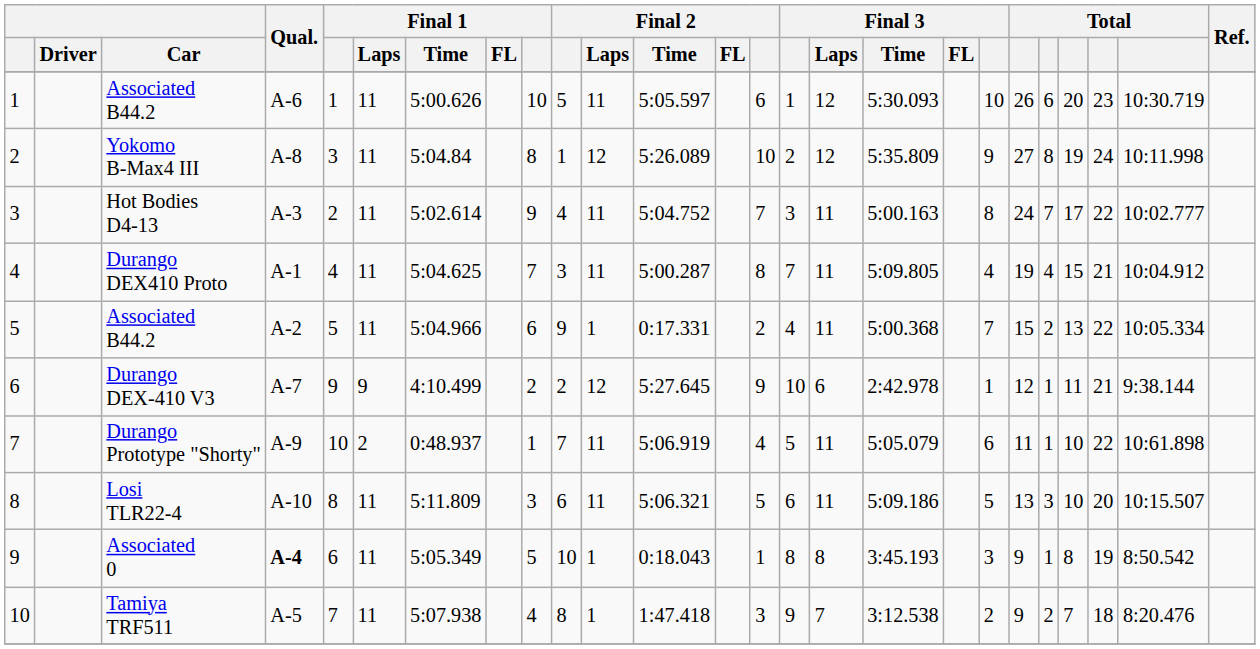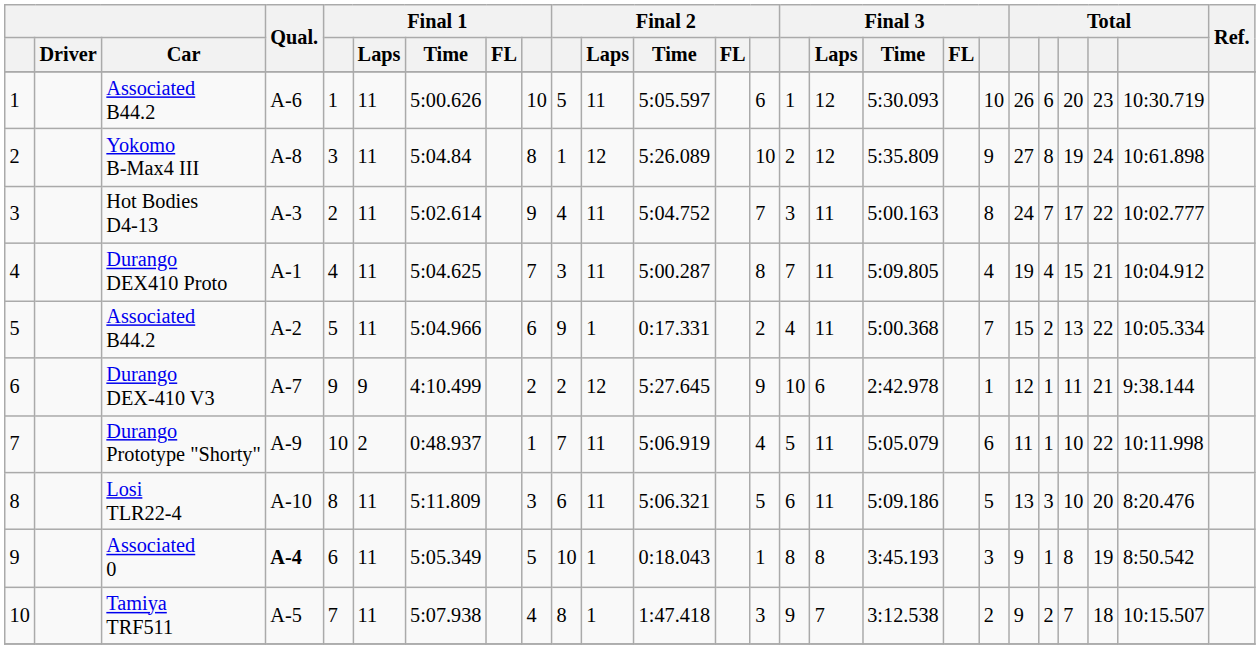(1163, 156) 10:11.998 -> (1164, 156) 10:61.898
(1164, 443) 10:61.898 -> (1163, 443) 10:11.998
(1164, 500) 10:15.507 -> (1159, 500) 8:20.476
(1159, 615) 8:20.476 -> (1164, 615) 10:15.507
